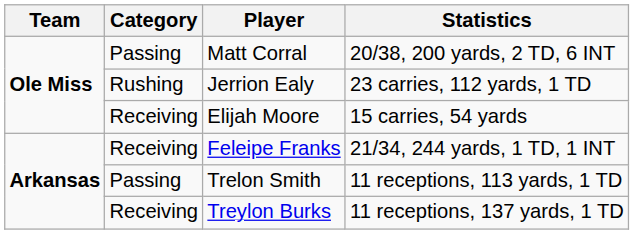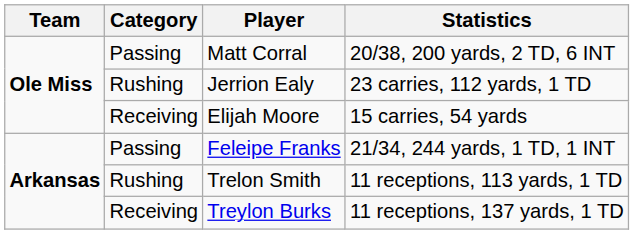(154, 148) Receiving -> (145, 148) Passing
(145, 180) Passing -> (147, 180) Rushing
